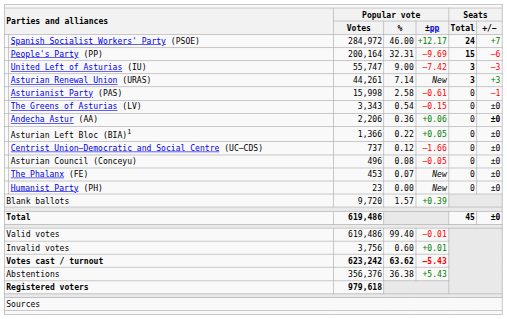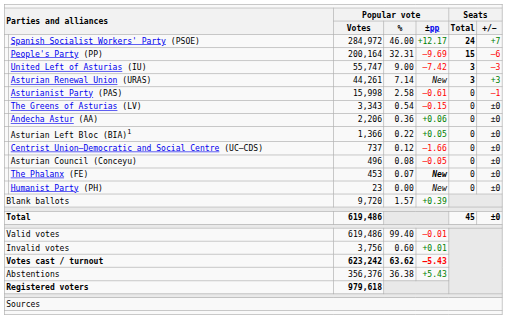(496, 120) bold -> (496, 120) normal
(439, 174) normal -> (439, 174) bold
